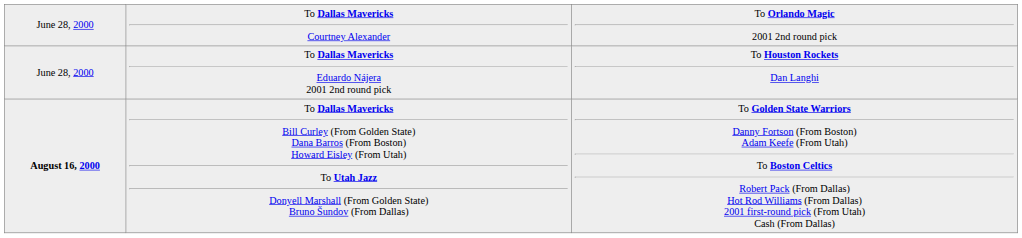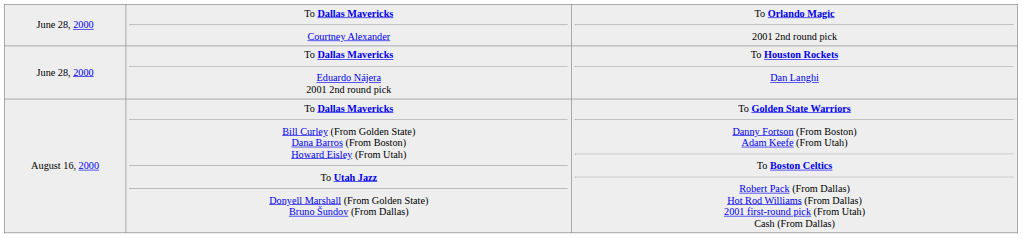(65, 166) bold -> (65, 166) normal
